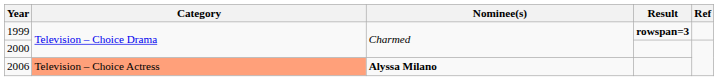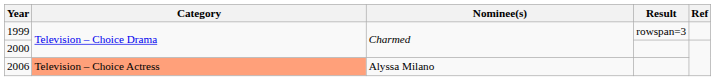(663, 31) bold -> (661, 31) normal
(403, 66) bold -> (401, 66) normal
